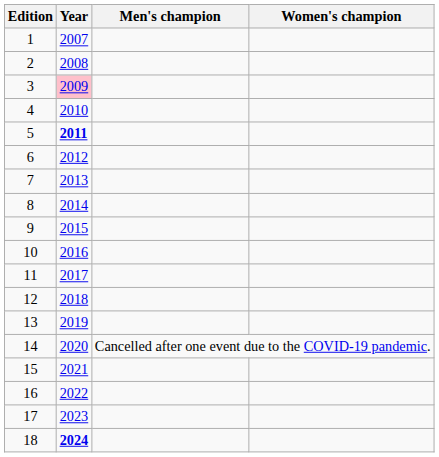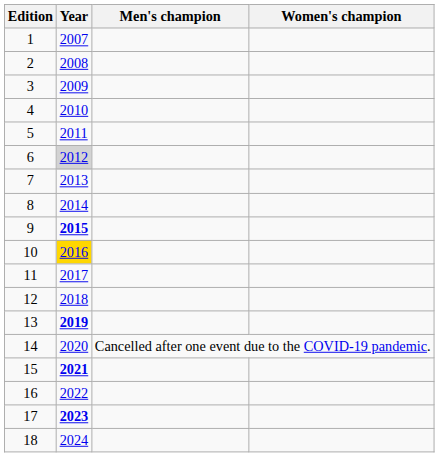(74, 87) pink background -> (74, 87) no background
(74, 134) bold -> (74, 134) normal
(74, 157) no background -> (74, 157) lightgrey background
(74, 228) normal -> (74, 228) bold
(74, 252) no background -> (74, 252) gold background
(74, 322) normal -> (74, 322) bold
(74, 369) normal -> (74, 369) bold
(74, 416) normal -> (74, 416) bold
(74, 440) bold -> (74, 440) normal
